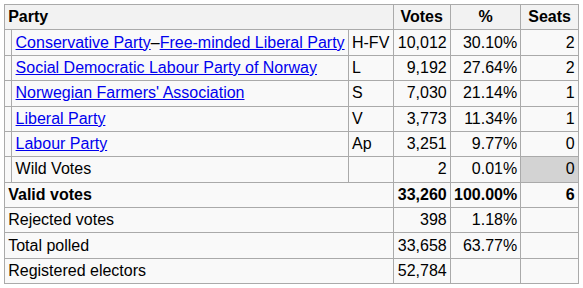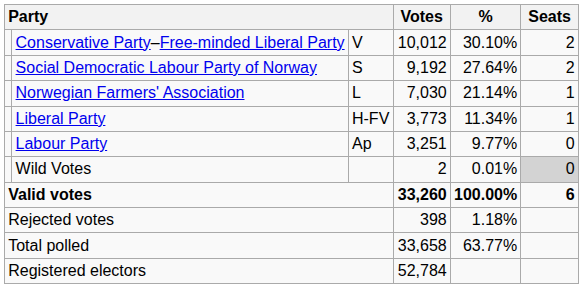(371, 42) H-FV -> (357, 42) V
(356, 67) L -> (357, 67) S
(357, 93) S -> (356, 93) L
(357, 118) V -> (371, 118) H-FV
